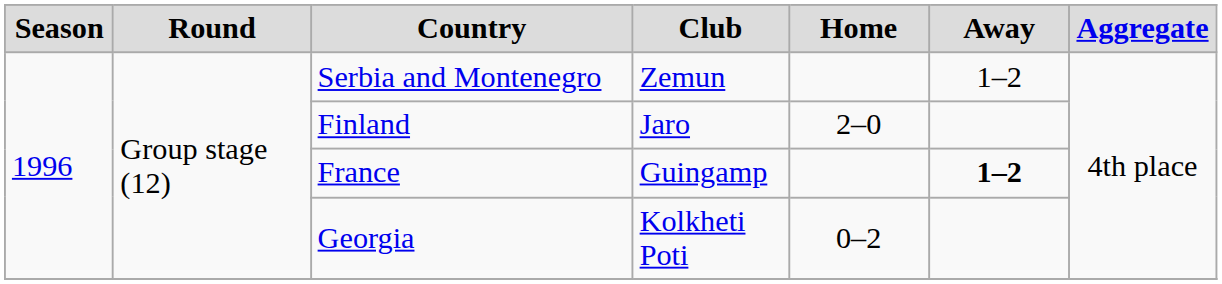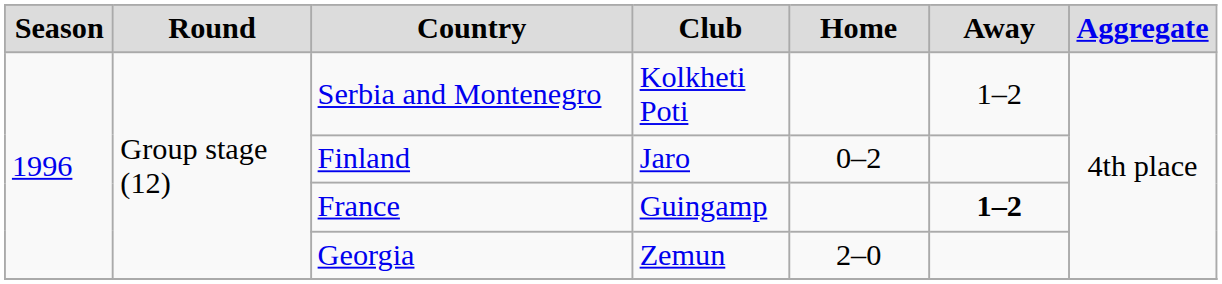(682, 76) Zemun -> (693, 93) Kolkheti Poti
(859, 124) 2–0 -> (859, 158) 0–2
(693, 237) Kolkheti Poti -> (682, 254) Zemun
(859, 237) 0–2 -> (859, 254) 2–0
